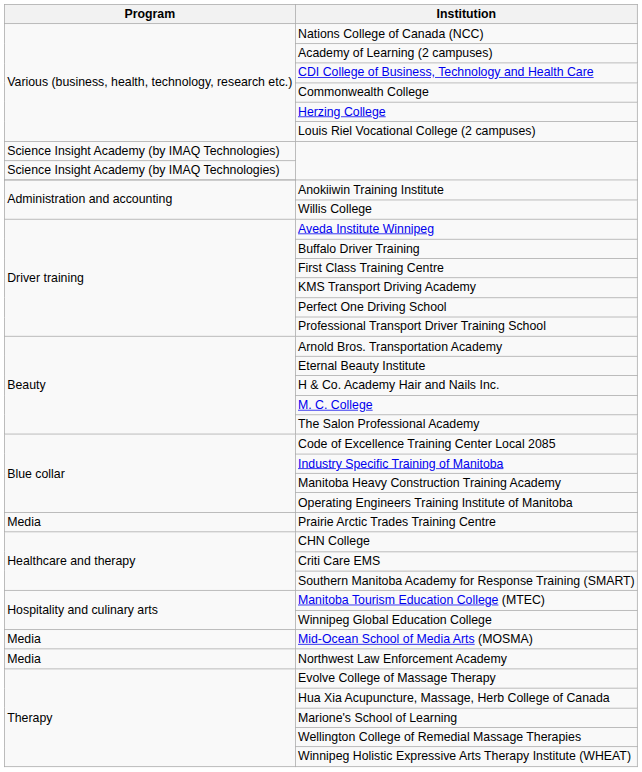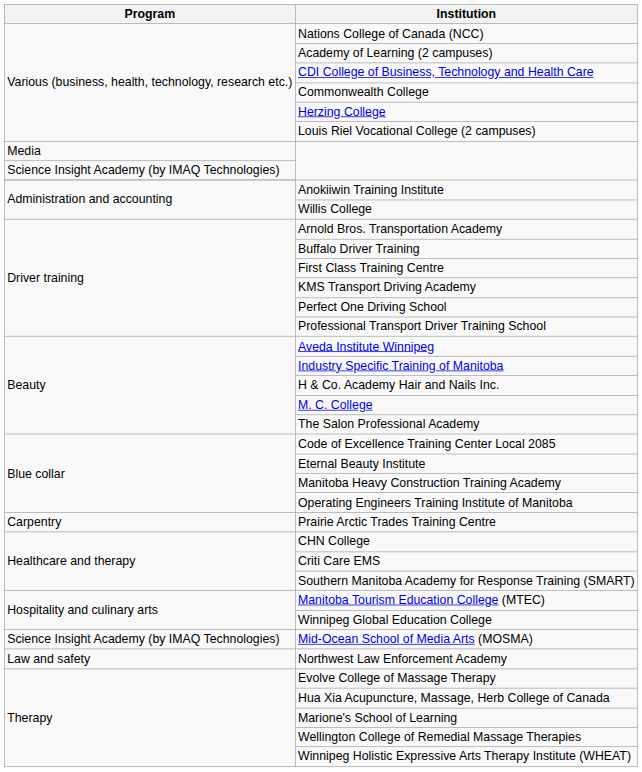(143, 151) Science Insight Academy (by IMAQ Technologies) -> (24, 151) Media
(366, 229) Aveda Institute Winnipeg -> (400, 229) Arnold Bros. Transportation Academy
(400, 346) Arnold Bros. Transportation Academy -> (366, 346) Aveda Institute Winnipeg
(362, 365) Eternal Beauty Institute -> (401, 365) Industry Specific Training of Manitoba
(401, 463) Industry Specific Training of Manitoba -> (362, 463) Eternal Beauty Institute
(24, 522) Media -> (34, 522) Carpentry
(24, 639) Media -> (143, 639) Science Insight Academy (by IMAQ Technologies)
(24, 659) Media -> (49, 659) Law and safety
